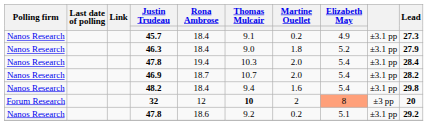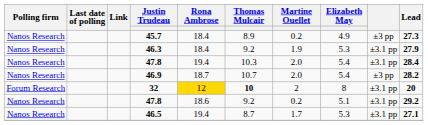(249, 37) 9.1 -> (249, 37) 8.9
(384, 37) ±3.1 pp -> (384, 37) ±3 pp
(249, 50) 9.0 -> (249, 50) 9.2
(296, 50) 1.8 -> (296, 50) 1.9
(344, 50) 5.2 -> (344, 50) 5.3
(384, 75) ±3.1 pp -> (384, 75) ±3 pp
- row: (36, 88)
(201, 101) no background -> (201, 88) gold background
(344, 101) lightsalmon background -> (344, 88) no background
(384, 101) ±3 pp -> (384, 88) ±3.1 pp
+ row: (36, 114)
